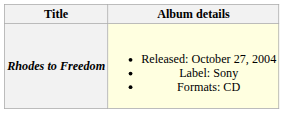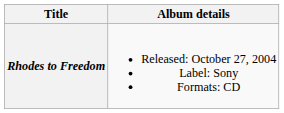(193, 73) lightyellow background -> (193, 73) no background
